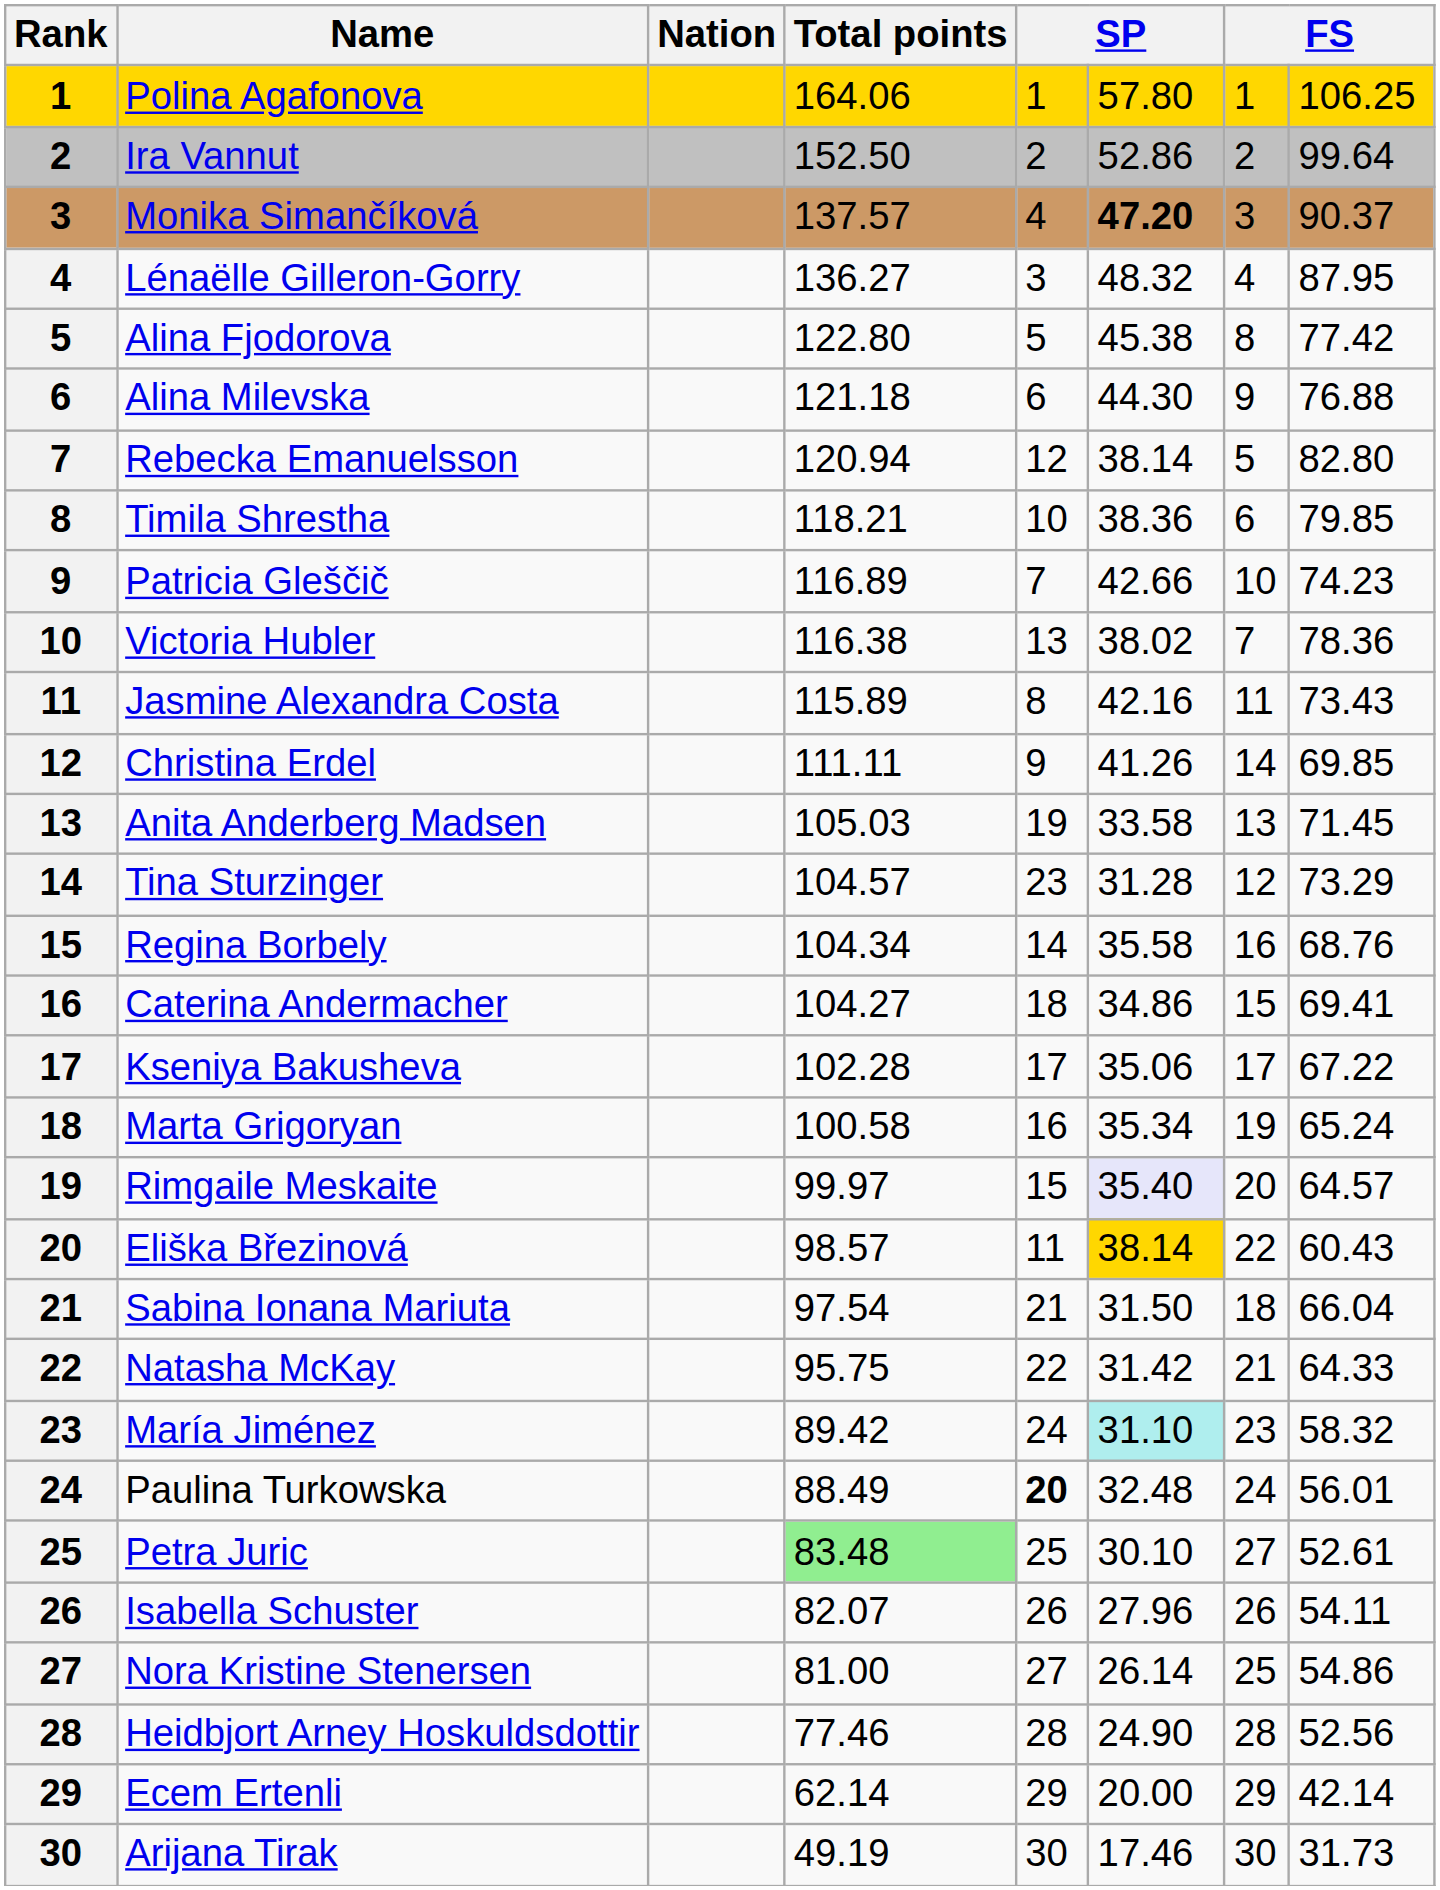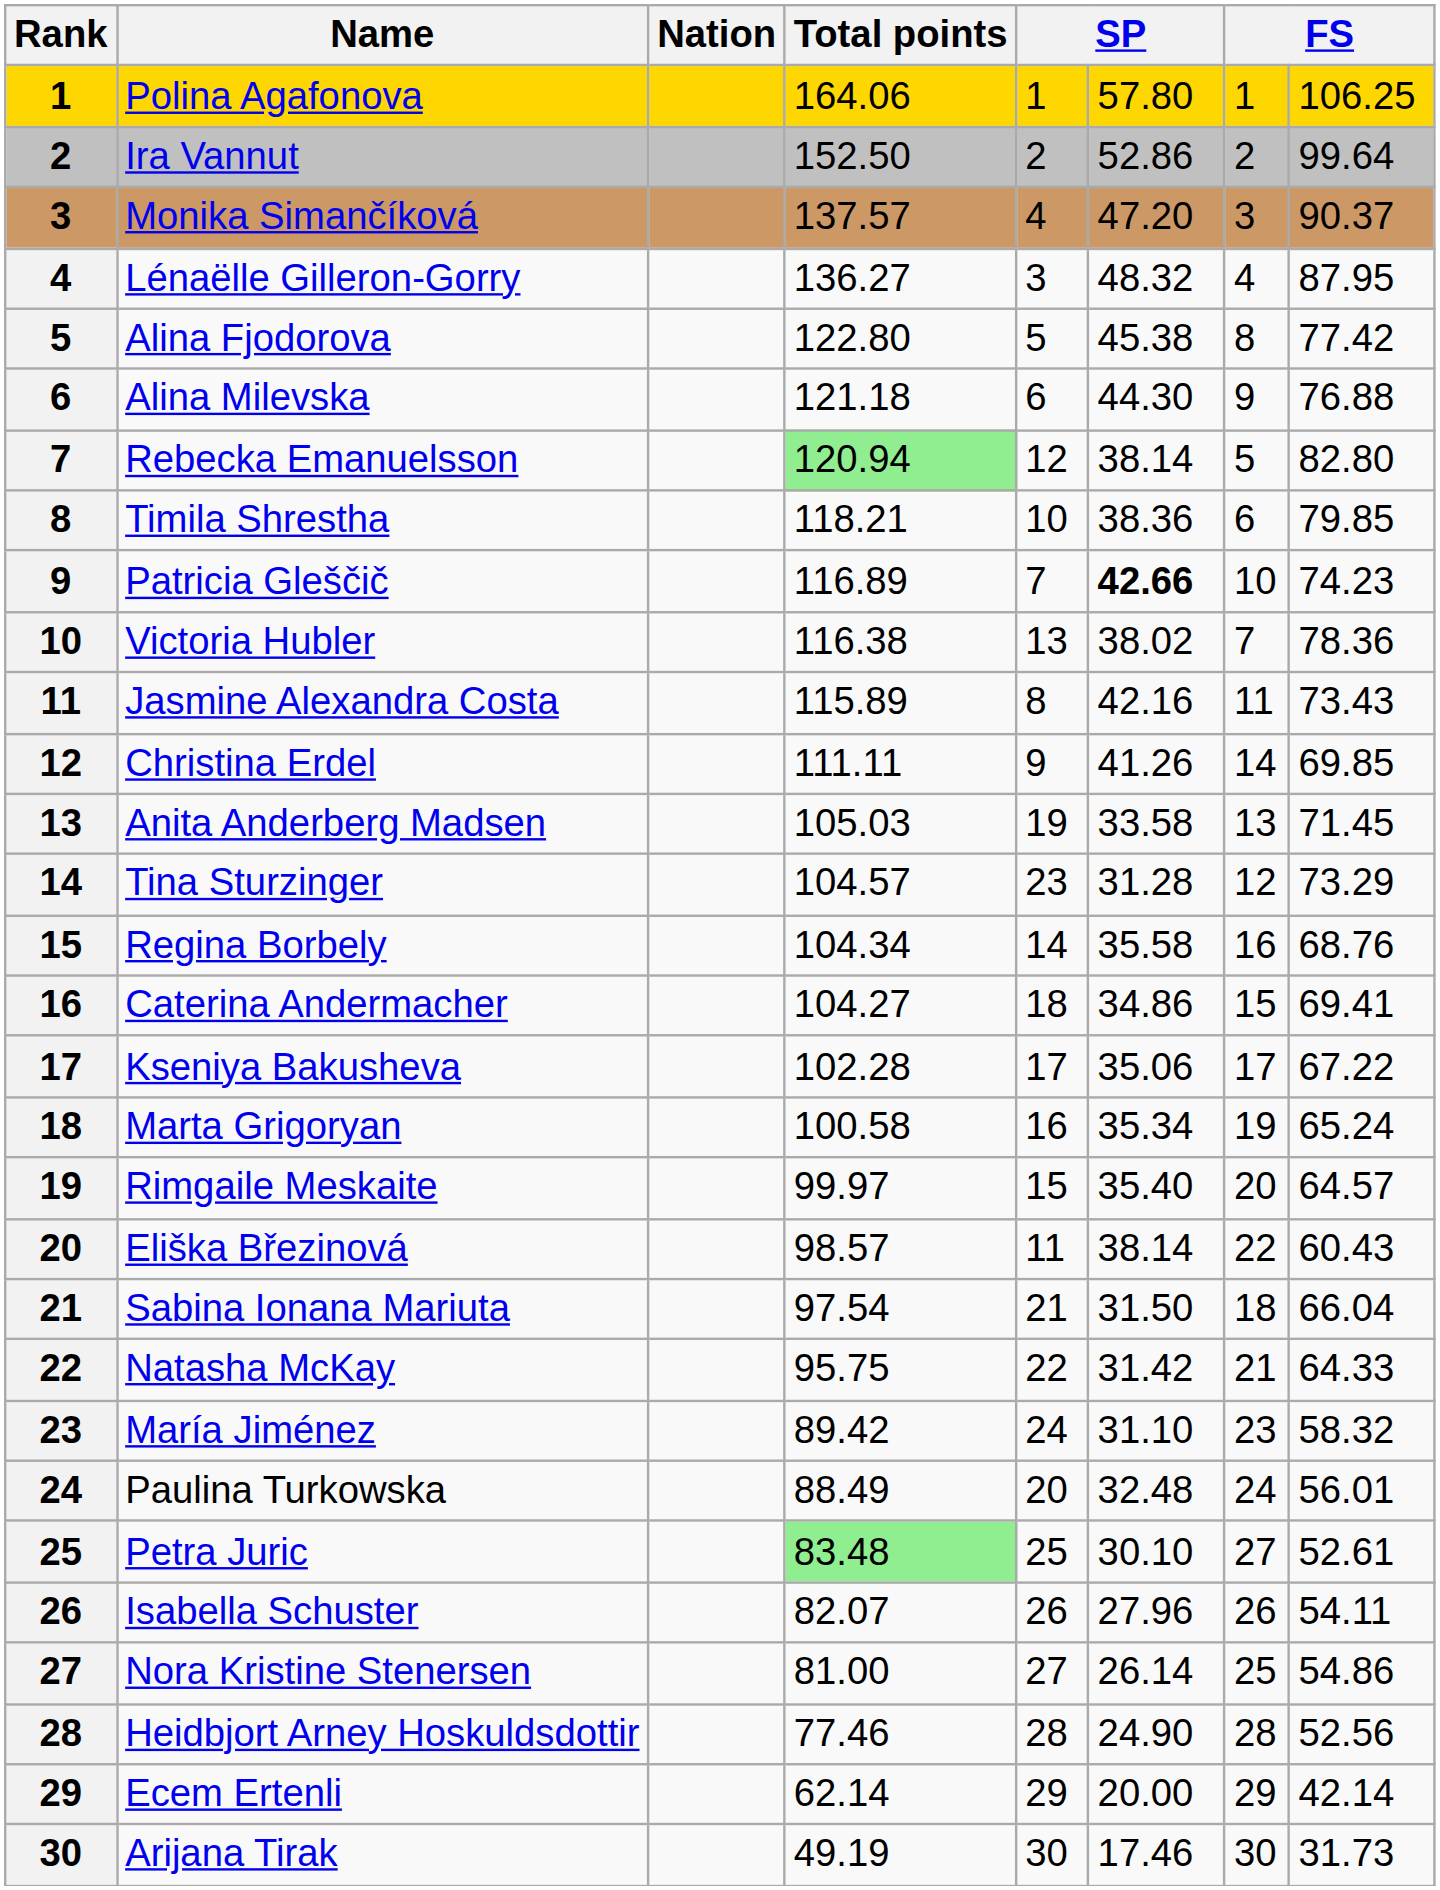(1145, 216) bold -> (1145, 216) normal
(852, 459) no background -> (852, 459) lightgreen background
(1145, 580) normal -> (1145, 580) bold
(1145, 1187) lavender background -> (1145, 1187) no background
(1145, 1247) gold background -> (1145, 1247) no background
(1145, 1429) paleturquoise background -> (1145, 1429) no background
(1046, 1490) bold -> (1046, 1490) normal
